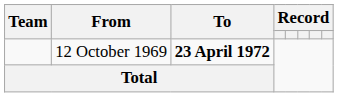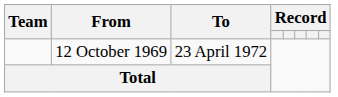(222, 51) bold -> (221, 51) normal
